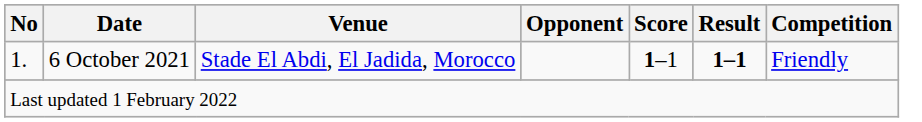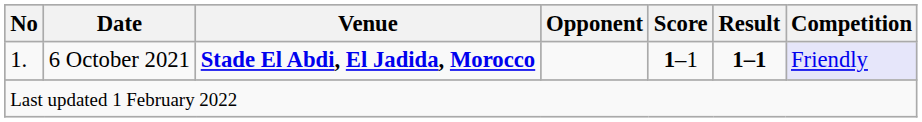(358, 60) normal -> (368, 60) bold
(810, 60) no background -> (829, 60) lavender background
